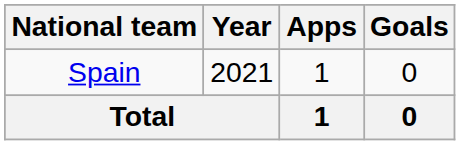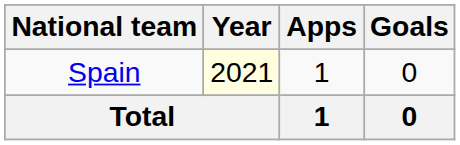(242, 71) no background -> (242, 71) lightyellow background
